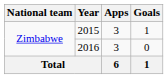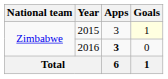(147, 30) no background -> (147, 30) lightyellow background
(116, 47) normal -> (116, 47) bold
